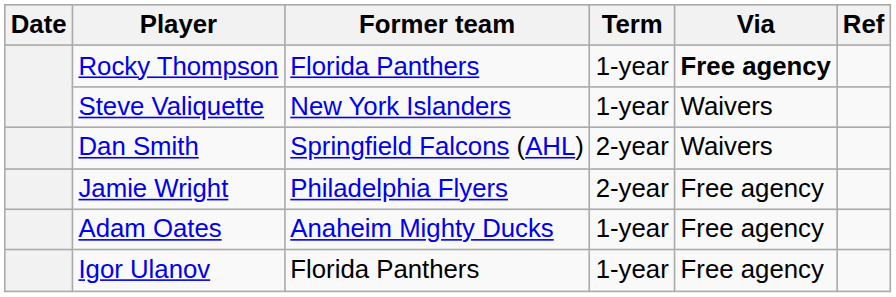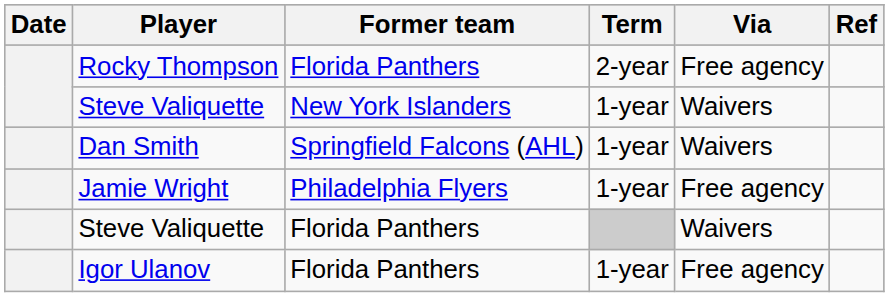(632, 65) 1-year -> (632, 65) 2-year
(756, 65) bold -> (752, 65) normal
(632, 147) 2-year -> (632, 147) 1-year
(632, 188) 2-year -> (632, 188) 1-year
+ row: (171, 229)
- row: (150, 229)
